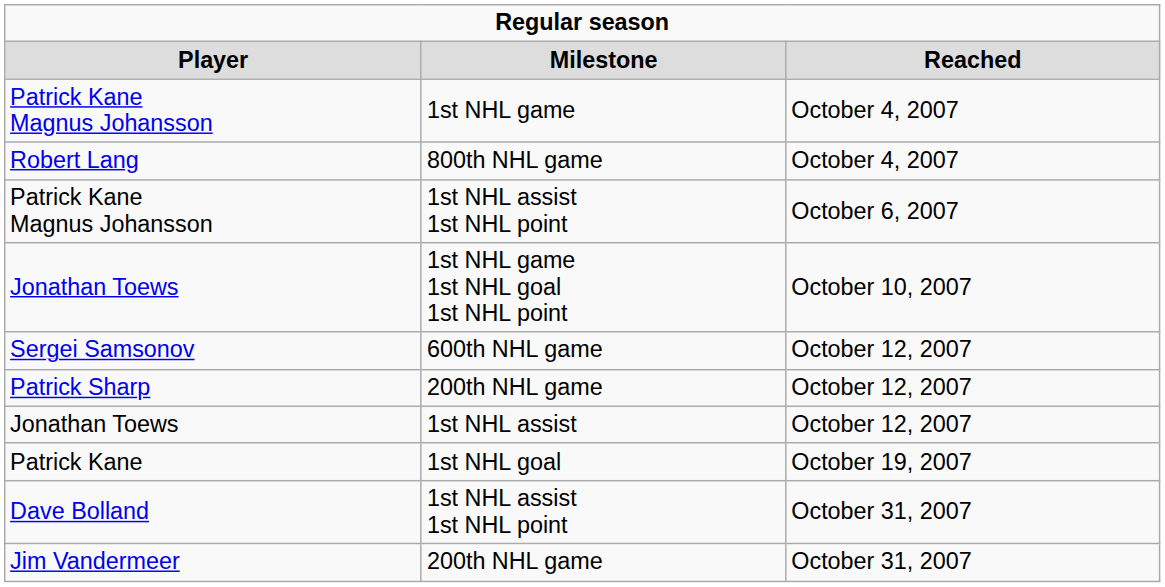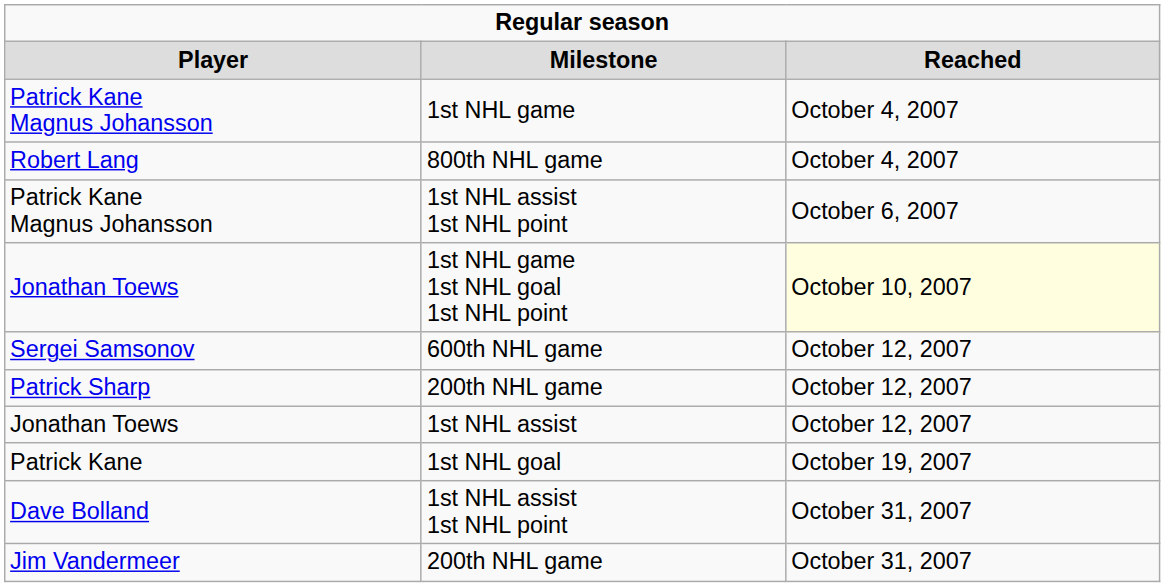(882, 287) no background -> (882, 287) lightyellow background
